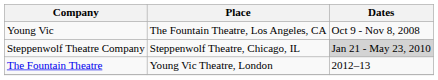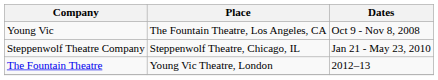(381, 48) lightgrey background -> (381, 48) no background
